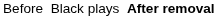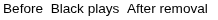(171, 9) bold -> (167, 9) normal
